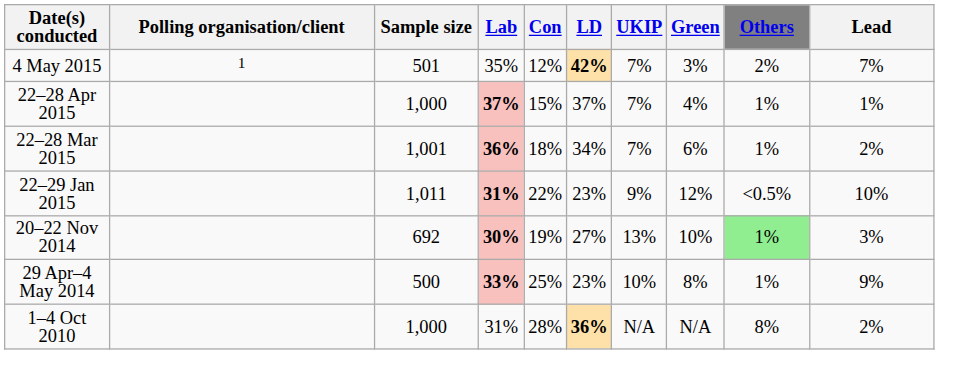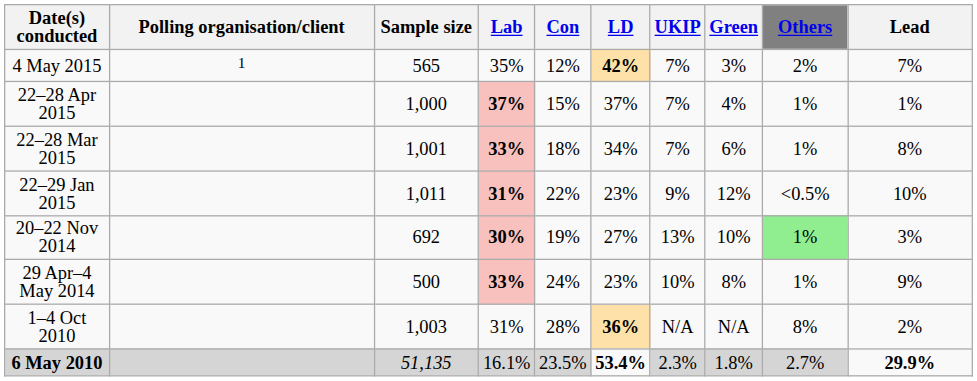(426, 66) 501 -> (426, 66) 565
(501, 149) 36% -> (507, 149) 33%
(871, 149) 2% -> (910, 149) 8%
(545, 282) 25% -> (563, 282) 24%
(426, 327) 1,000 -> (426, 327) 1,003
+ row: (57, 362)
